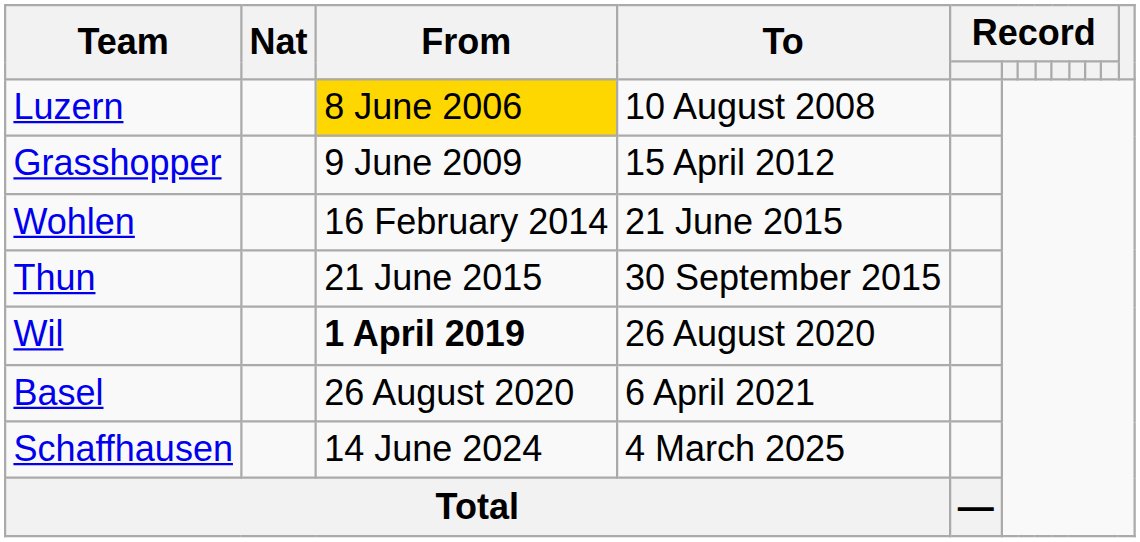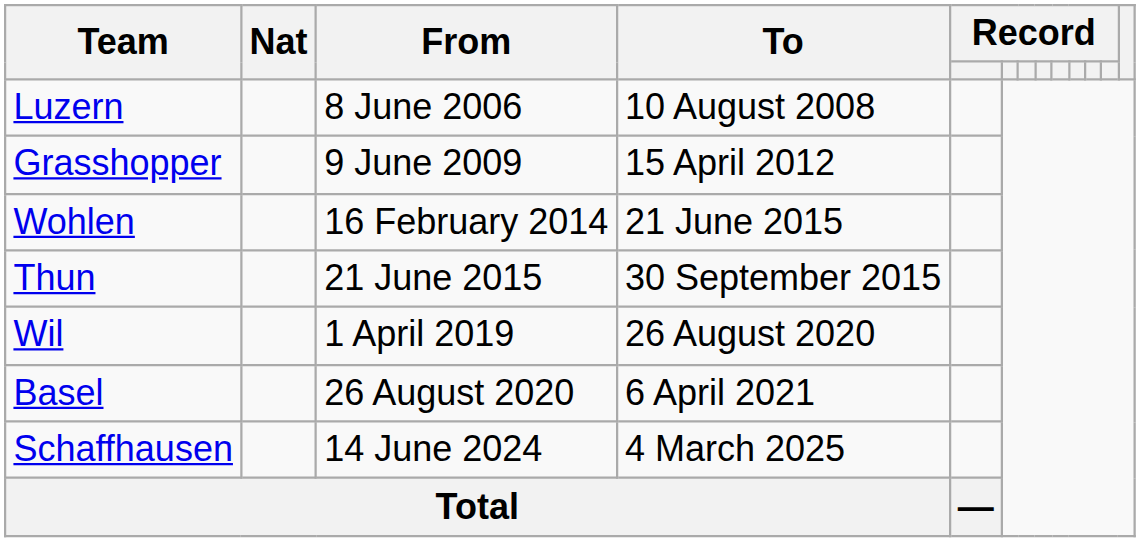(423, 106) gold background -> (423, 106) no background
(425, 335) bold -> (419, 335) normal
